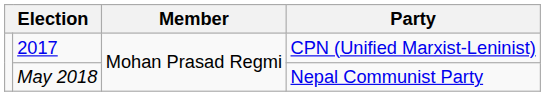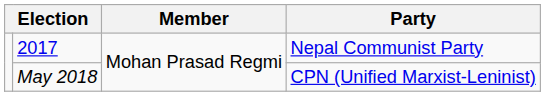(413, 47) CPN (Unified Marxist-Leninist) -> (387, 47) Nepal Communist Party
(387, 76) Nepal Communist Party -> (413, 76) CPN (Unified Marxist-Leninist)
